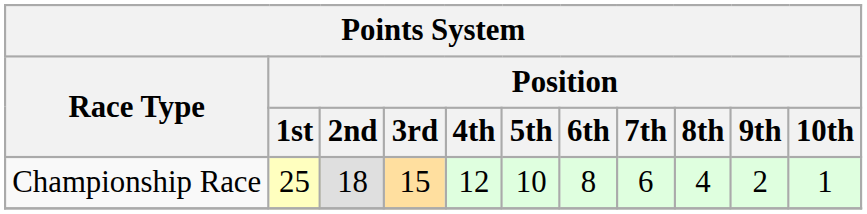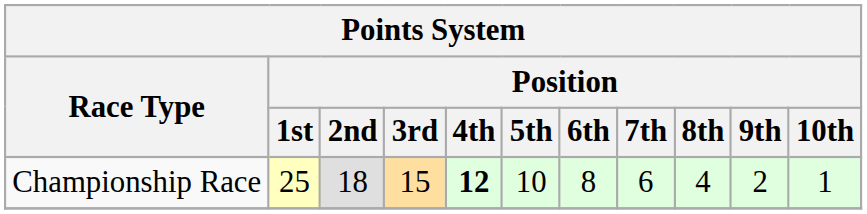(474, 182) normal -> (474, 182) bold
